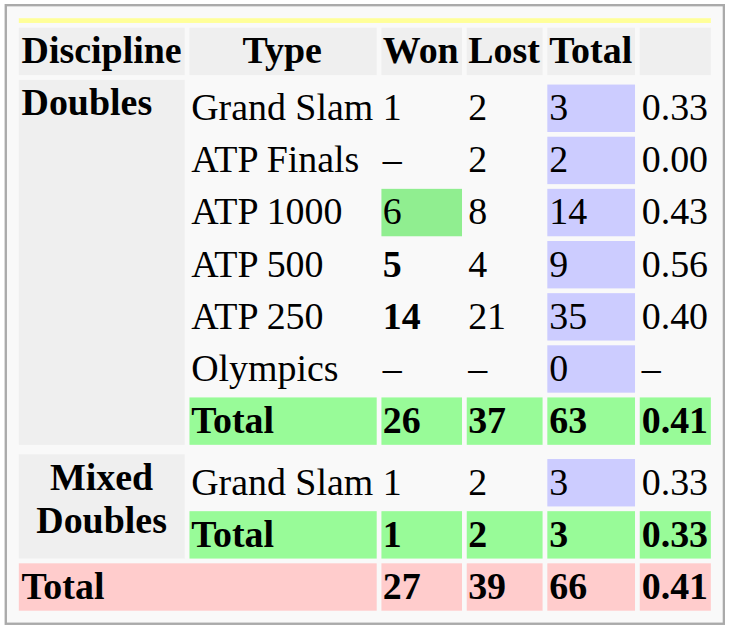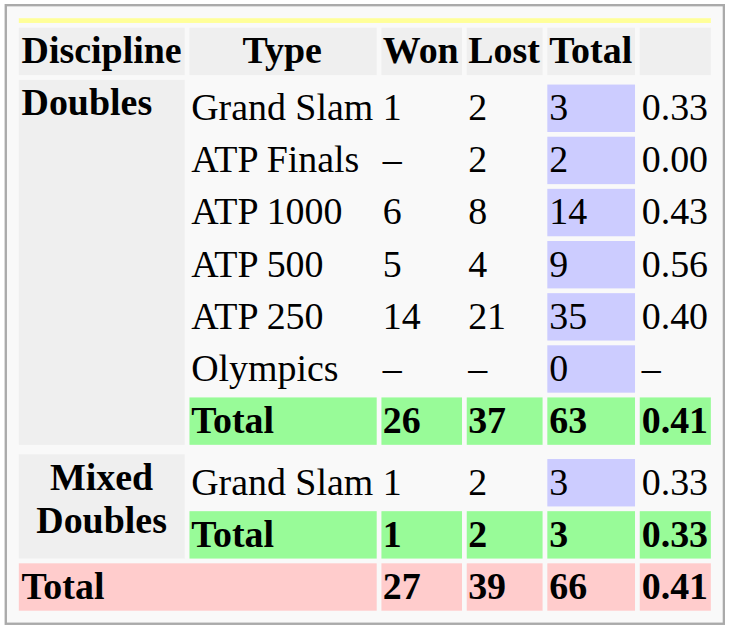(392, 212) lightgreen background -> (392, 212) no background
(392, 264) bold -> (392, 264) normal
(402, 316) bold -> (402, 316) normal
